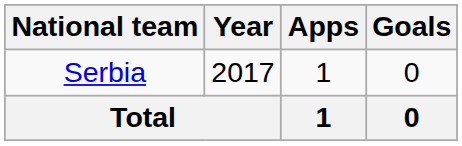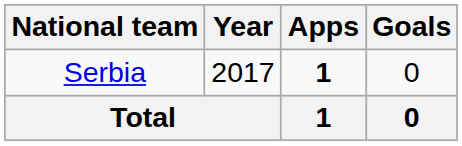(323, 72) normal -> (323, 72) bold
